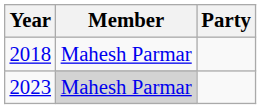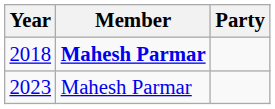(126, 53) normal -> (133, 53) bold
(126, 86) lightgrey background -> (126, 86) no background
